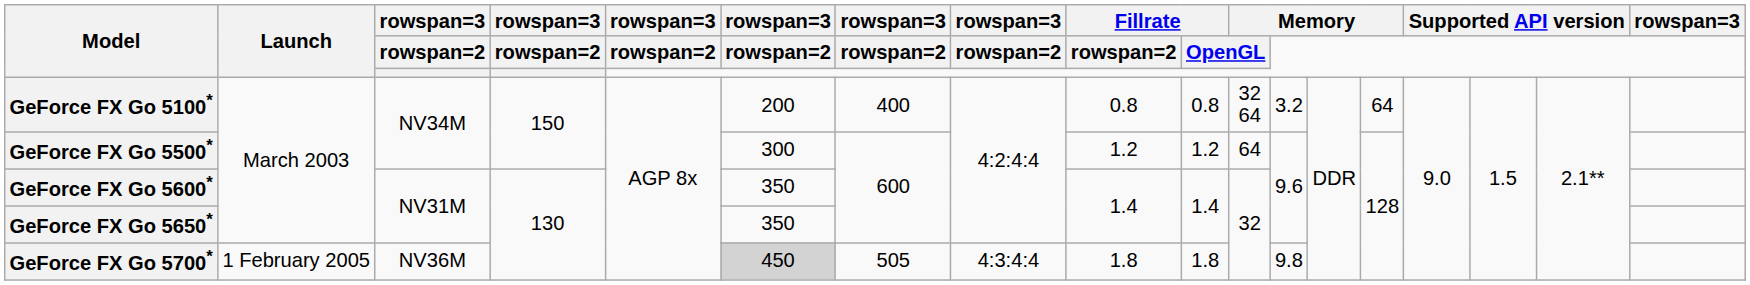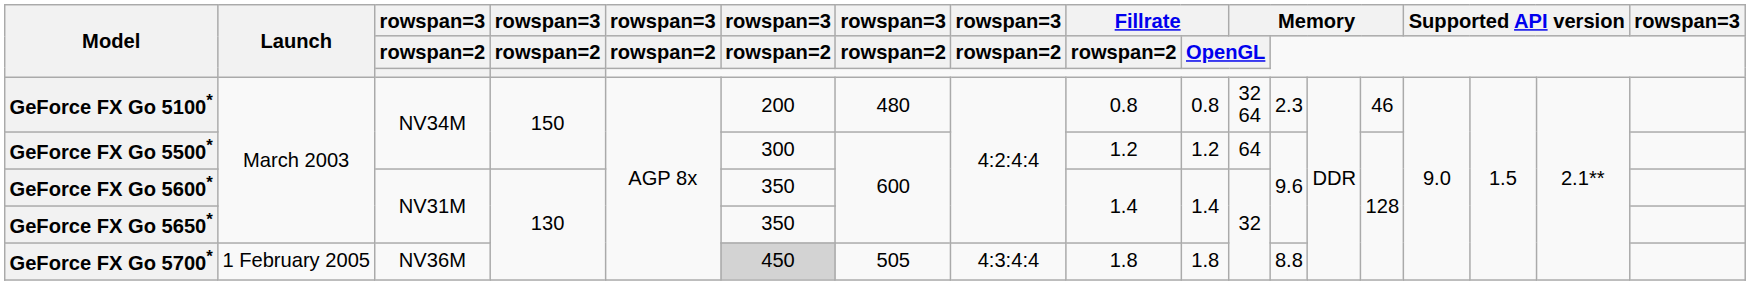(893, 104) 400 -> (893, 104) 480
(1289, 104) 3.2 -> (1289, 104) 2.3
(1382, 104) 64 -> (1382, 104) 46
(1289, 261) 9.8 -> (1289, 261) 8.8
